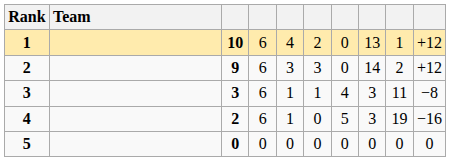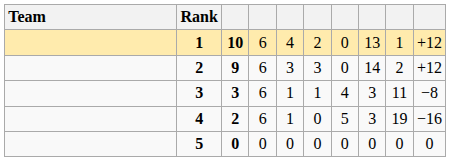columns swapped: (27, 17) <-> (72, 17)
